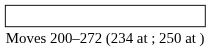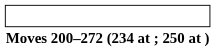(105, 38) normal -> (108, 38) bold
